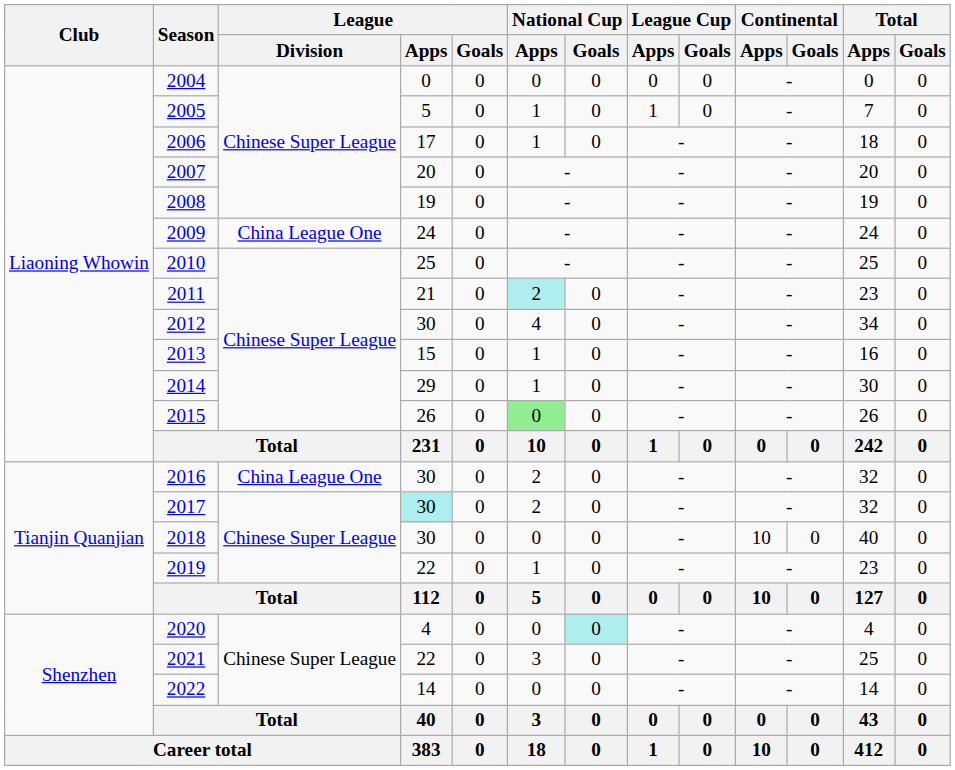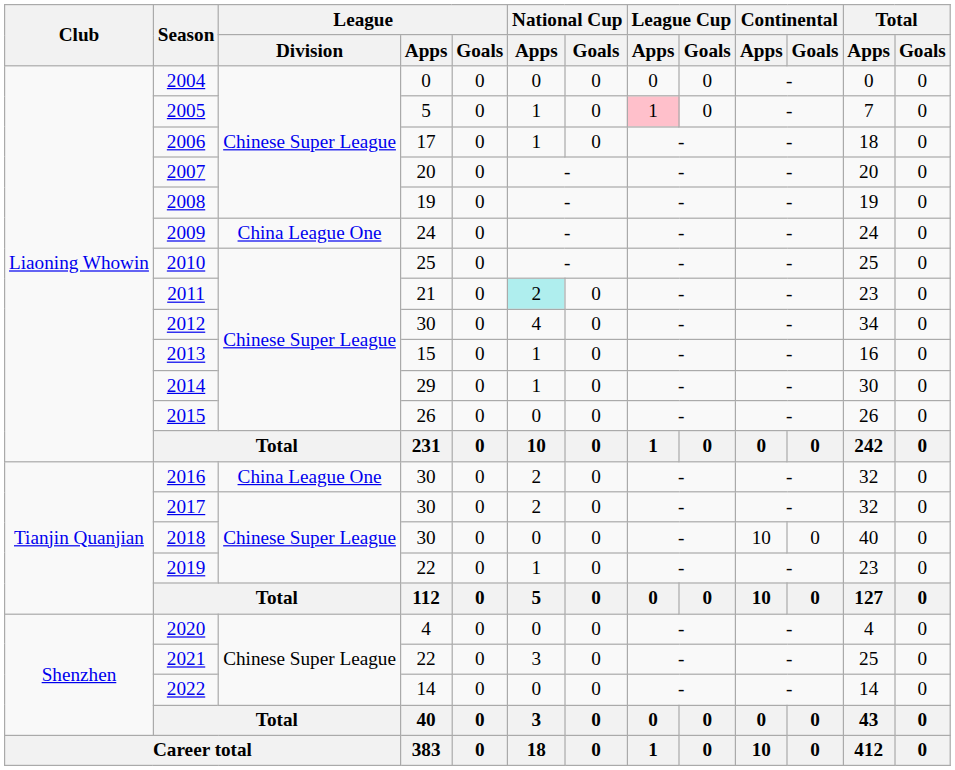(653, 111) no background -> (653, 111) pink background
(536, 415) lightgreen background -> (536, 415) no background
(426, 506) paleturquoise background -> (426, 506) no background
(596, 628) paleturquoise background -> (596, 628) no background
